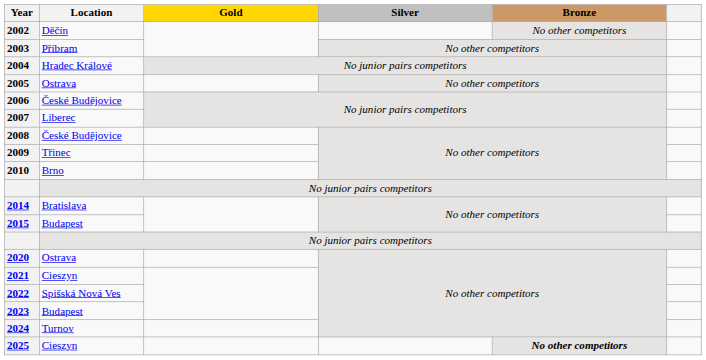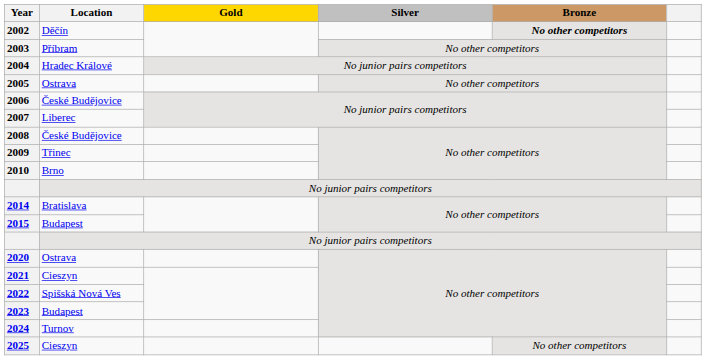(579, 30) normal -> (579, 30) bold
(579, 345) bold -> (579, 345) normal
